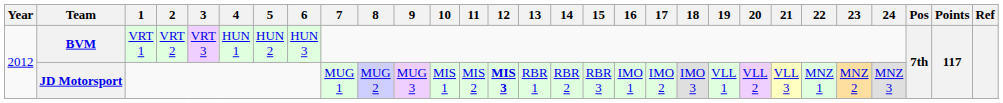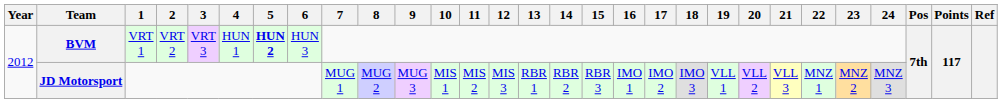(270, 43) normal -> (270, 43) bold
(503, 80) bold -> (503, 80) normal
